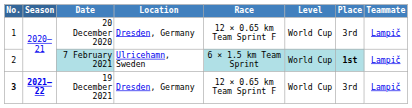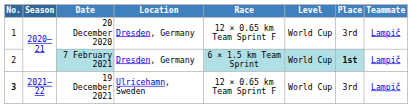(143, 61) Ulricehamn, Sweden -> (155, 61) Dresden, Germany
(40, 88) bold -> (40, 88) normal
(155, 88) Dresden, Germany -> (143, 88) Ulricehamn, Sweden
